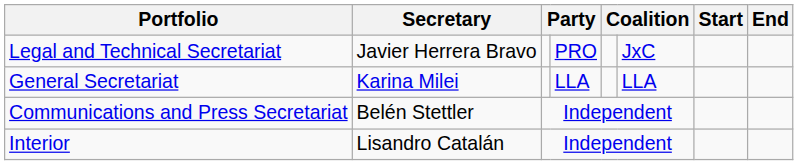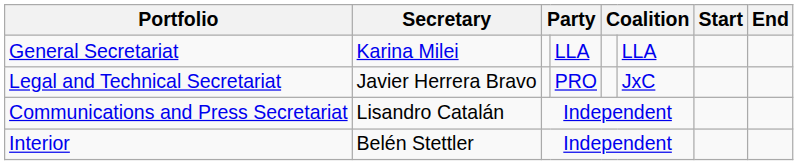rows swapped: (94, 81) <-> (145, 50)
(415, 112) Belén Stettler -> (430, 112) Lisandro Catalán
(430, 143) Lisandro Catalán -> (415, 143) Belén Stettler
